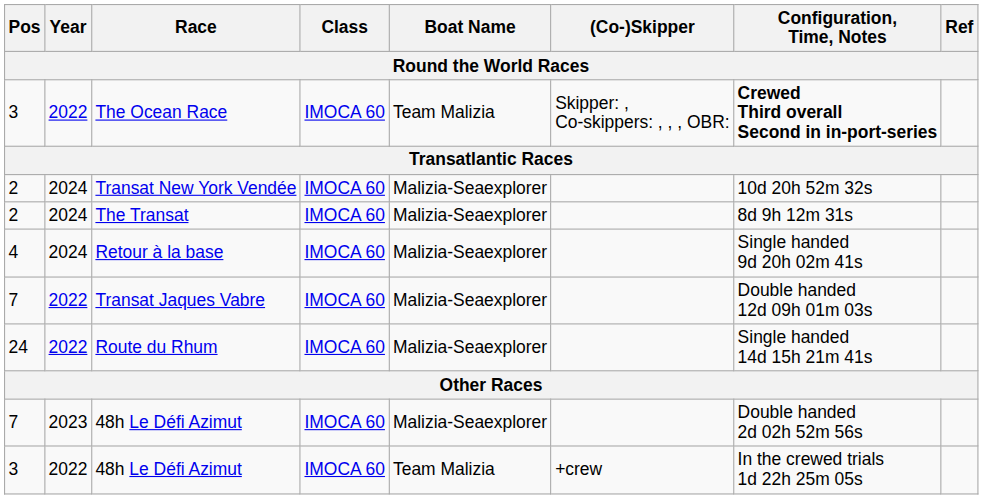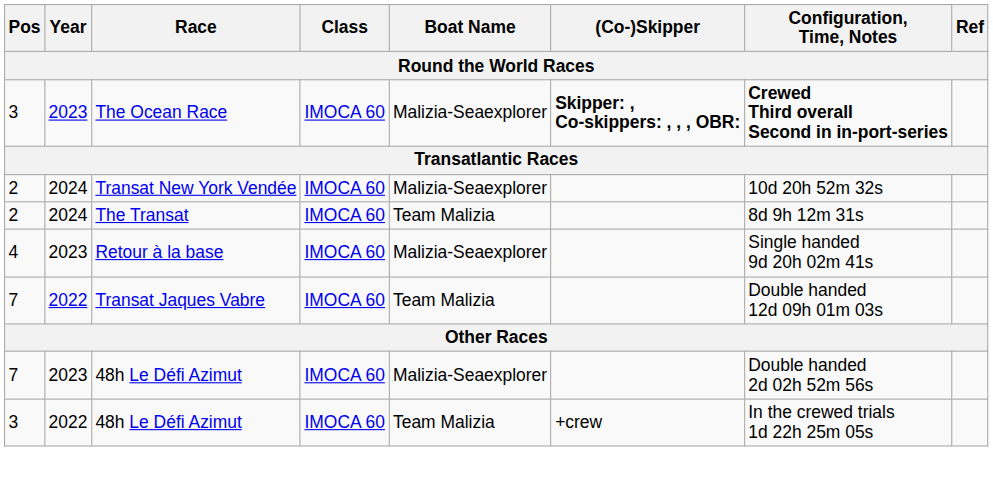(68, 112) 2022 -> (68, 112) 2023
(444, 112) Team Malizia -> (470, 112) Malizia-Seaexplorer
(642, 112) normal -> (648, 112) bold
(470, 215) Malizia-Seaexplorer -> (444, 215) Team Malizia
(68, 252) 2024 -> (68, 252) 2023
(470, 300) Malizia-Seaexplorer -> (444, 300) Team Malizia
- row: (18, 347)
